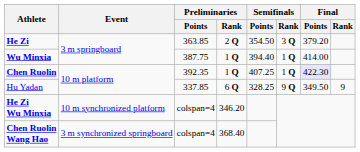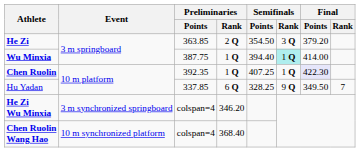(288, 57) no background -> (288, 57) paleturquoise background
(343, 87) 9 -> (343, 87) 7
(113, 108) 10 m synchronized platform -> (117, 108) 3 m synchronized springboard
(117, 134) 3 m synchronized springboard -> (113, 134) 10 m synchronized platform
